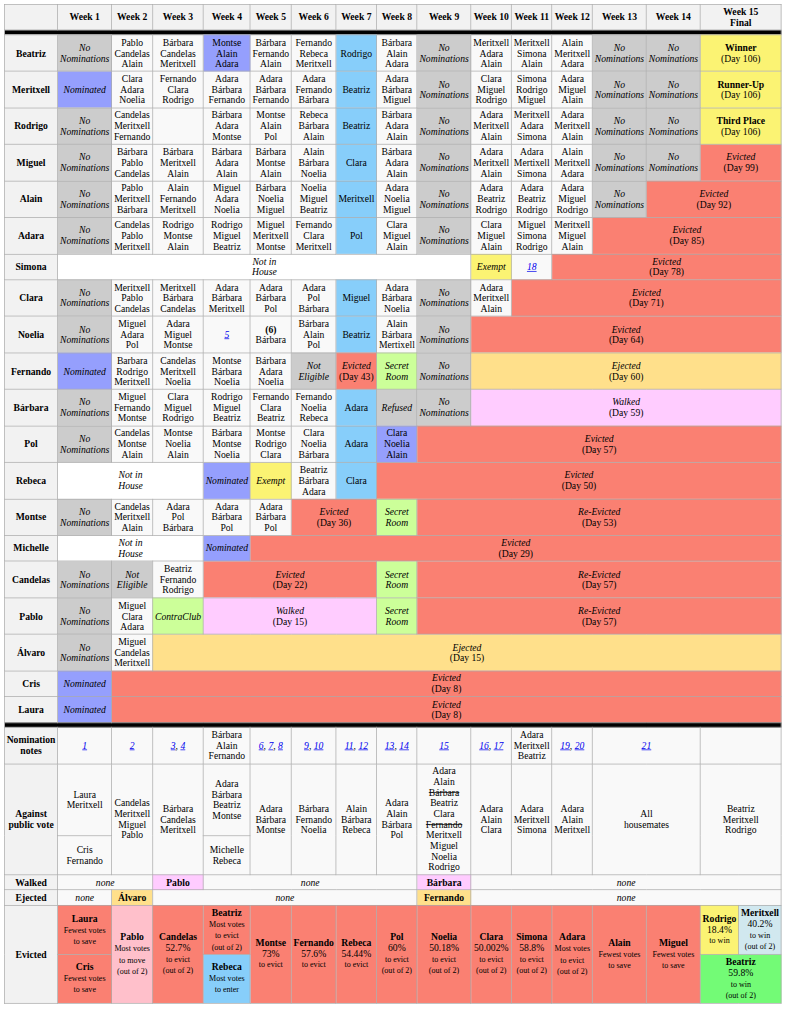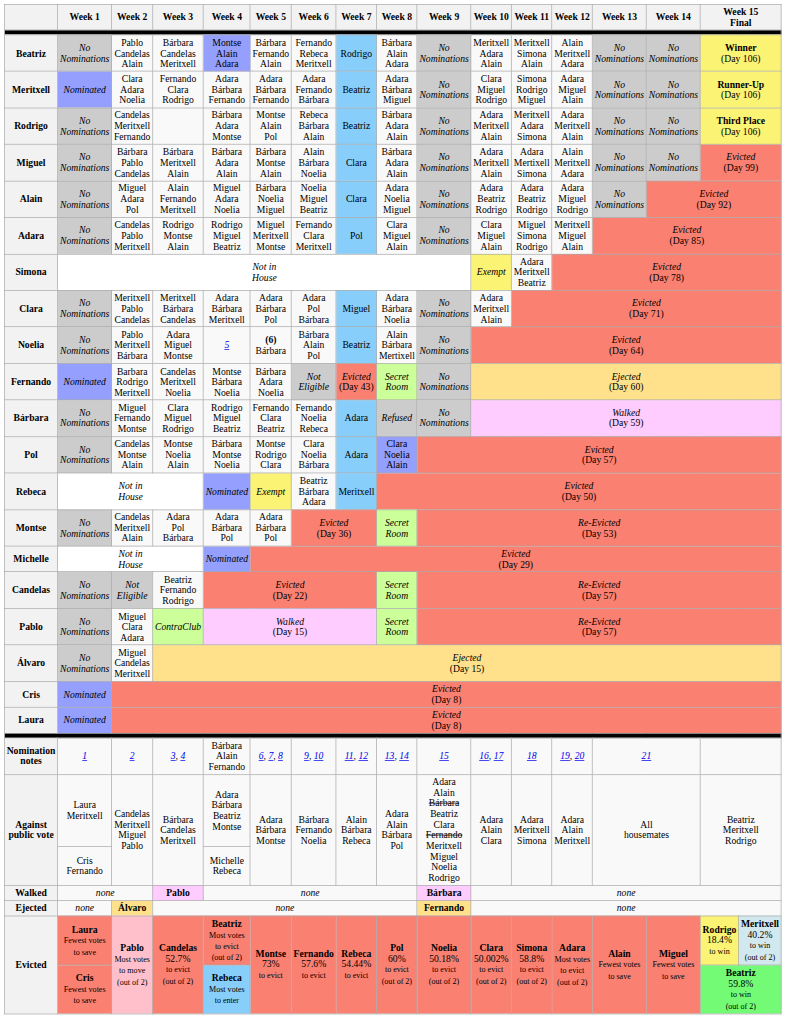(132, 199) Pablo Meritxell Bárbara -> (132, 199) Miguel Adara Pol
(356, 199) Meritxell -> (356, 199) Clara
(532, 266) 18 -> (532, 272) Adara Meritxell Beatriz
(132, 334) Miguel Adara Pol -> (132, 345) Pablo Meritxell Bárbara
(356, 480) Clara -> (356, 491) Meritxell
(532, 745) Adara Meritxell Beatriz -> (532, 756) 18
